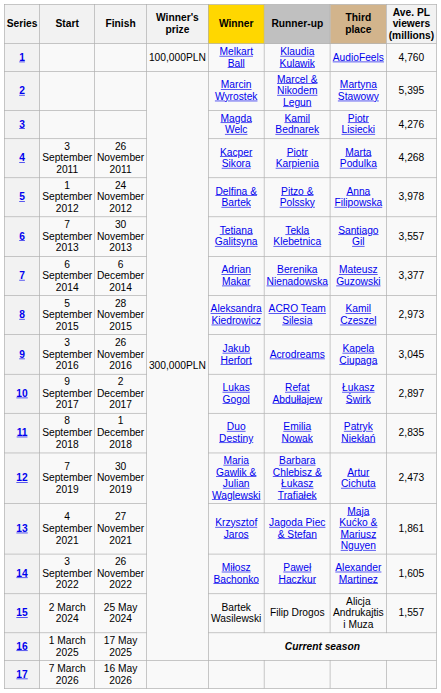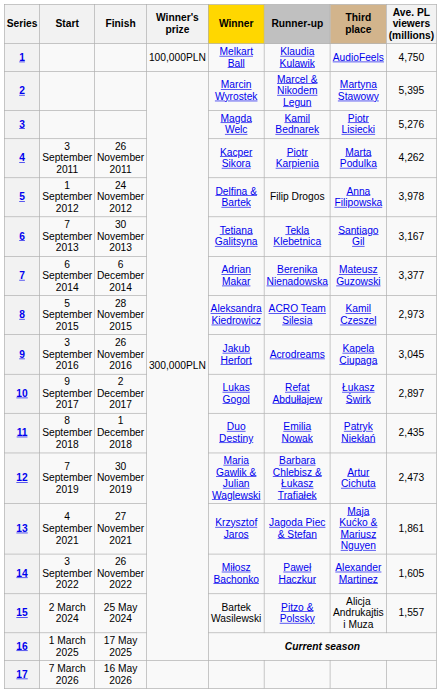(411, 57) 4,760 -> (411, 57) 4,750
(411, 124) 4,276 -> (411, 124) 5,276
(411, 158) 4,268 -> (411, 158) 4,262
(297, 197) Pitzo & Polssky -> (297, 197) Filip Drogos
(411, 236) 3,557 -> (411, 236) 3,167
(411, 433) 2,835 -> (411, 433) 2,435
(297, 613) Filip Drogos -> (297, 613) Pitzo & Polssky
